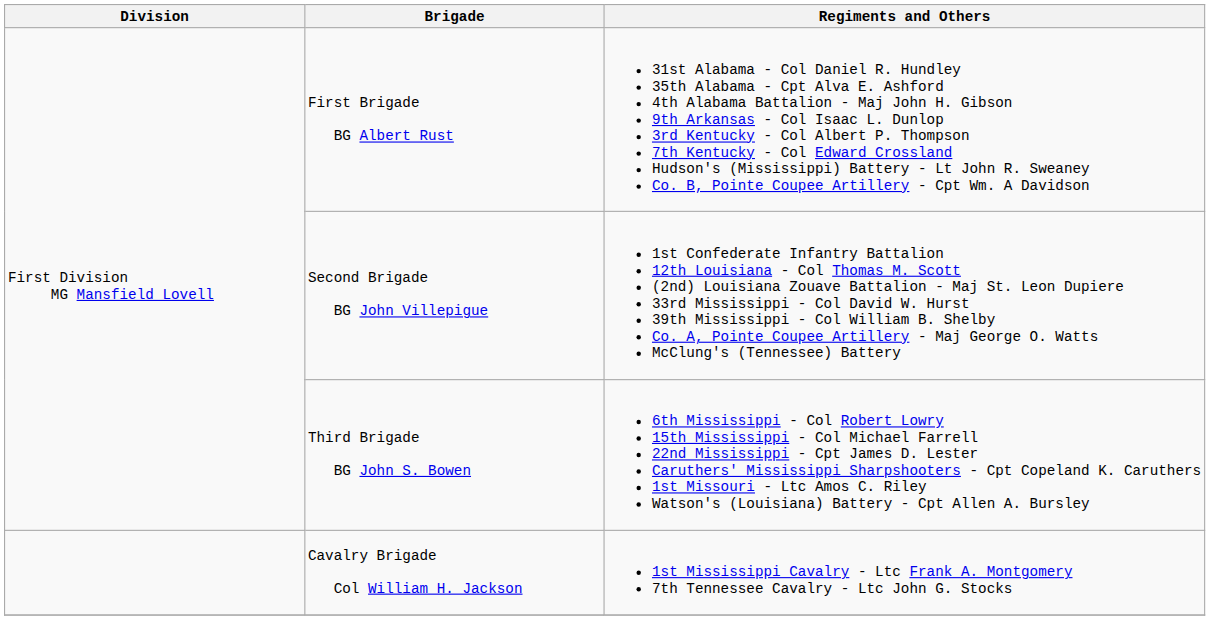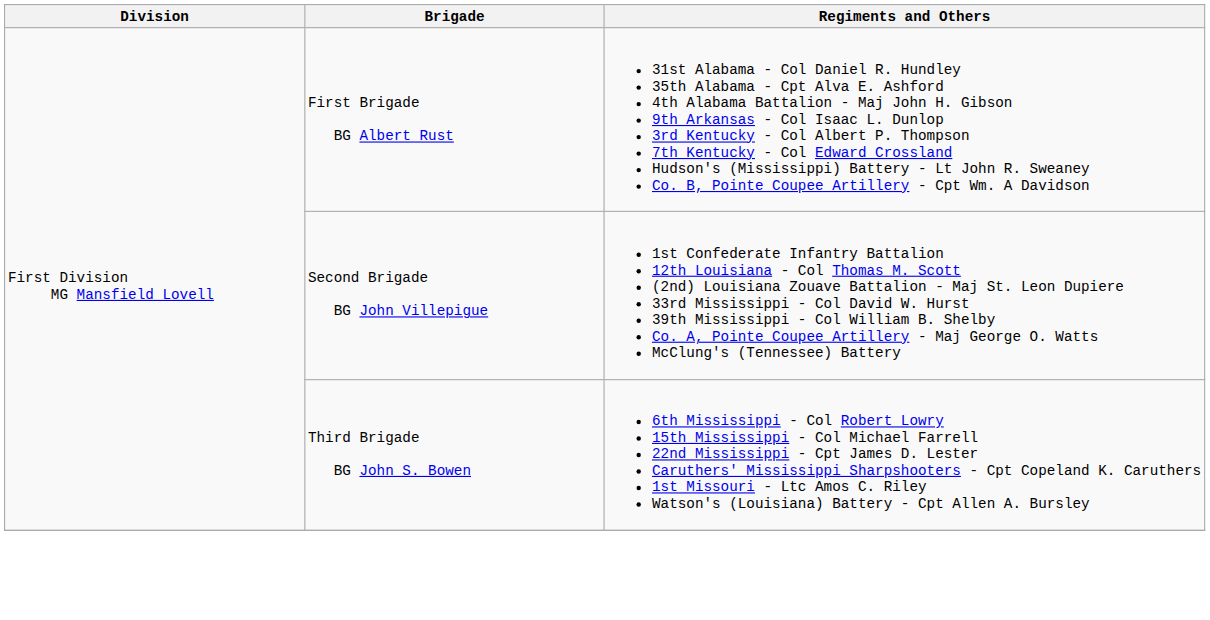- row: (415, 573)
